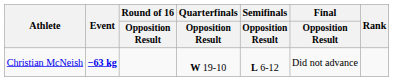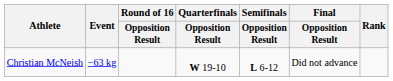(102, 62) bold -> (102, 62) normal
